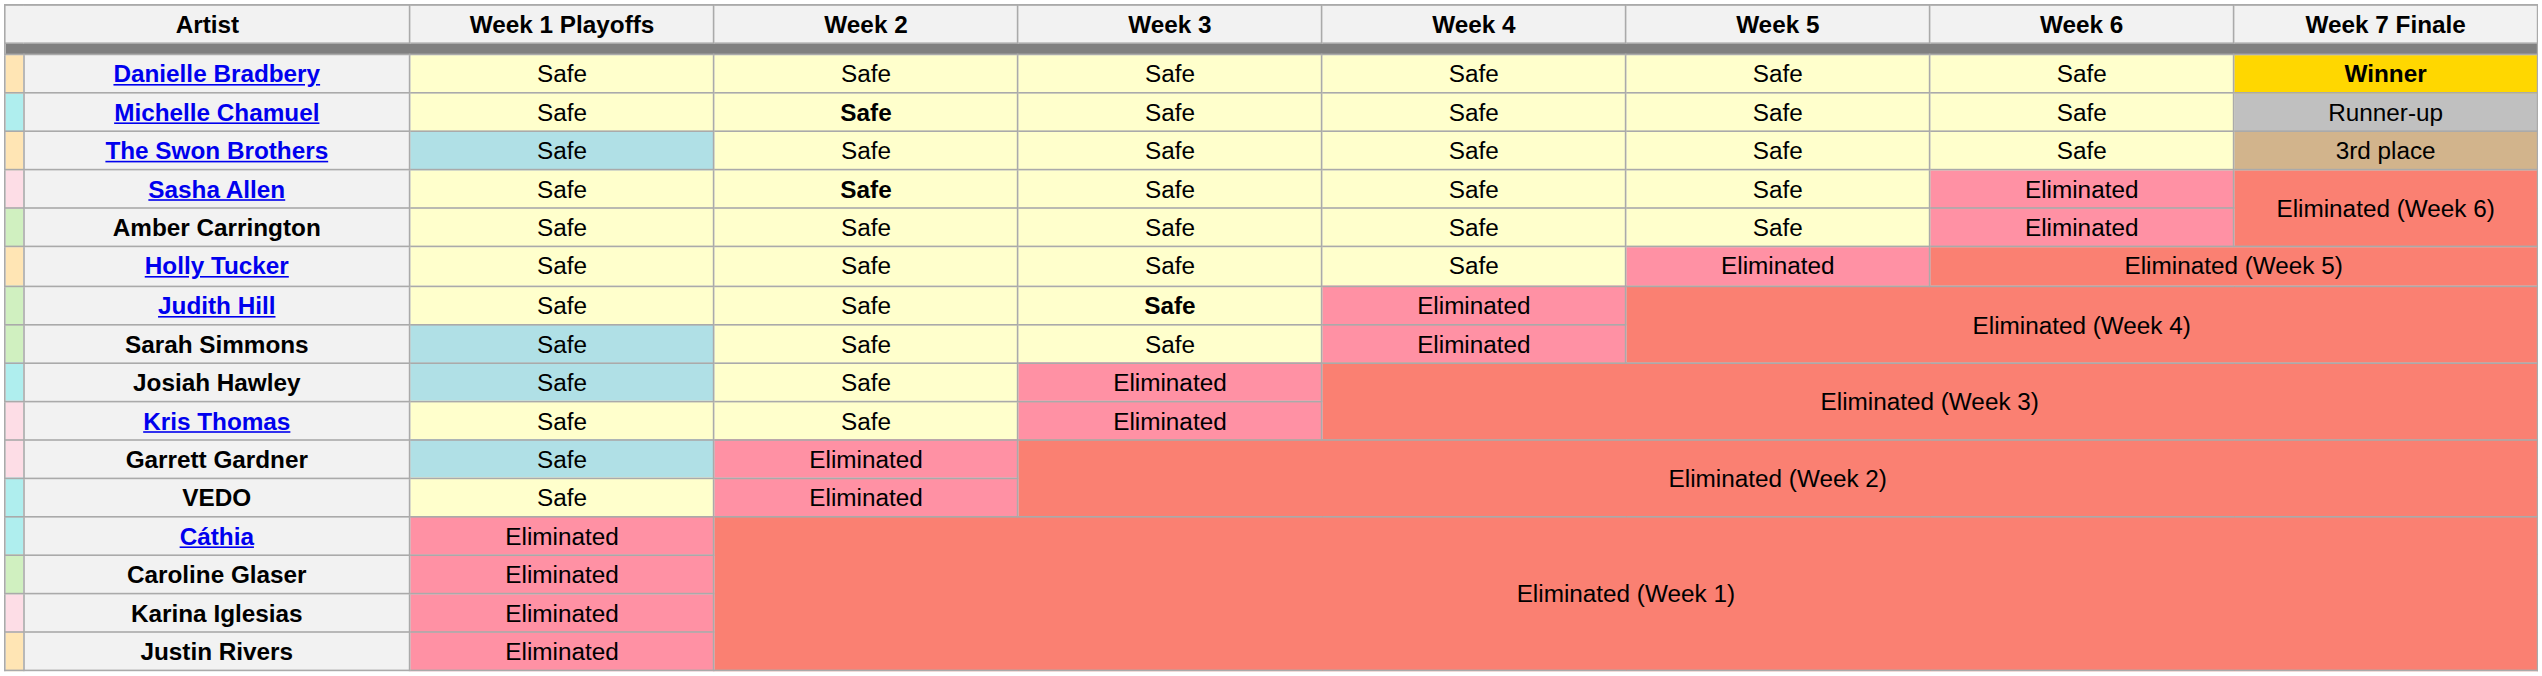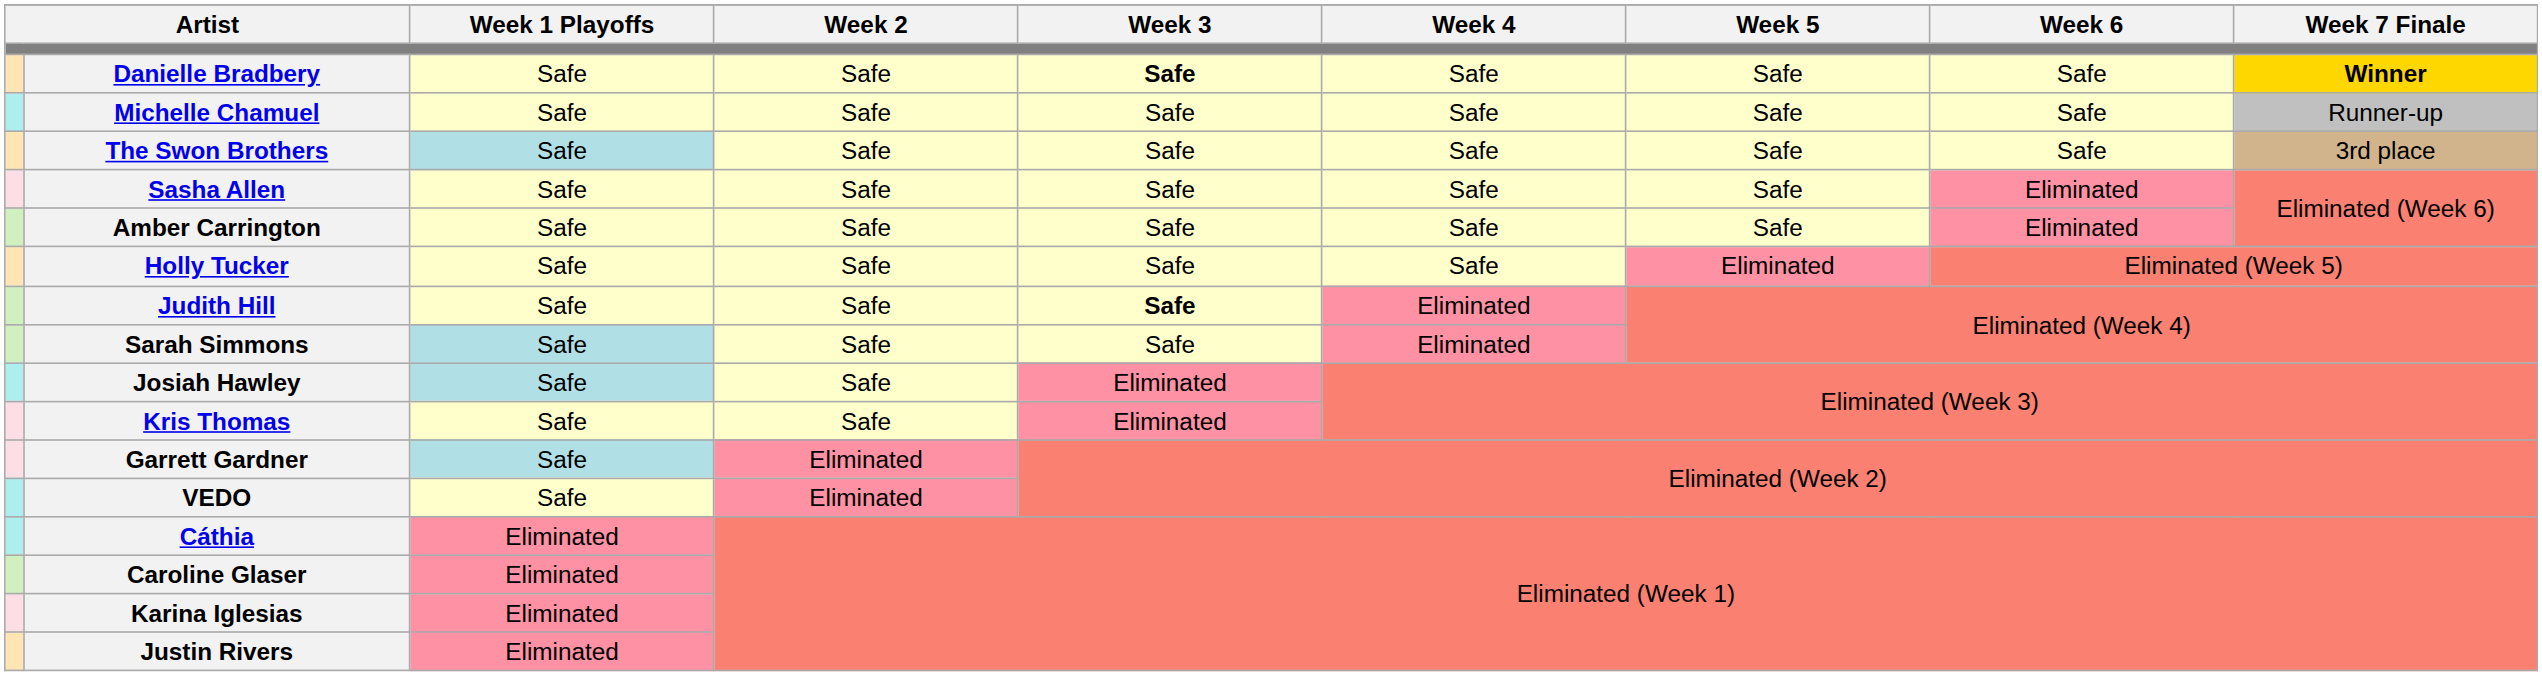(1170, 74) normal -> (1170, 74) bold
(866, 113) bold -> (866, 113) normal
(866, 190) bold -> (866, 190) normal
